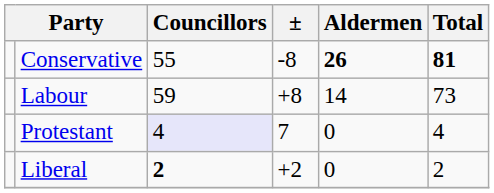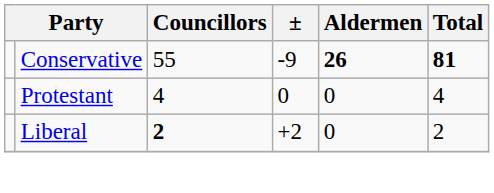(287, 59) -8 -> (287, 59) -9
- row: (54, 95)
(159, 132) lavender background -> (159, 95) no background
(283, 132) 7 -> (283, 95) 0
